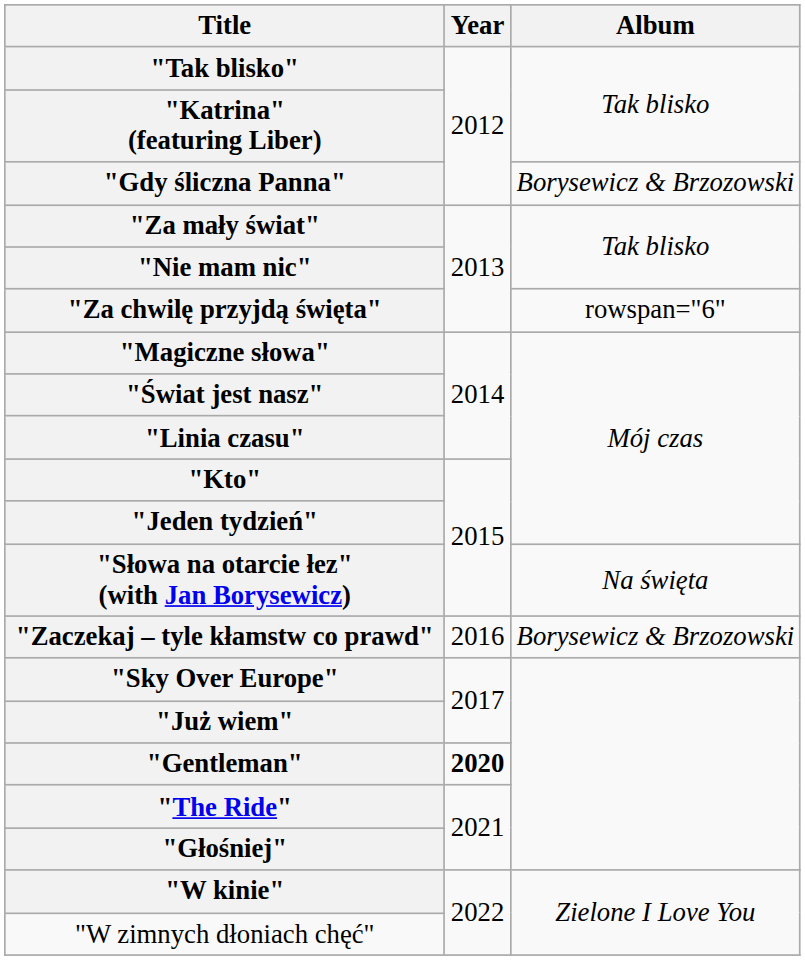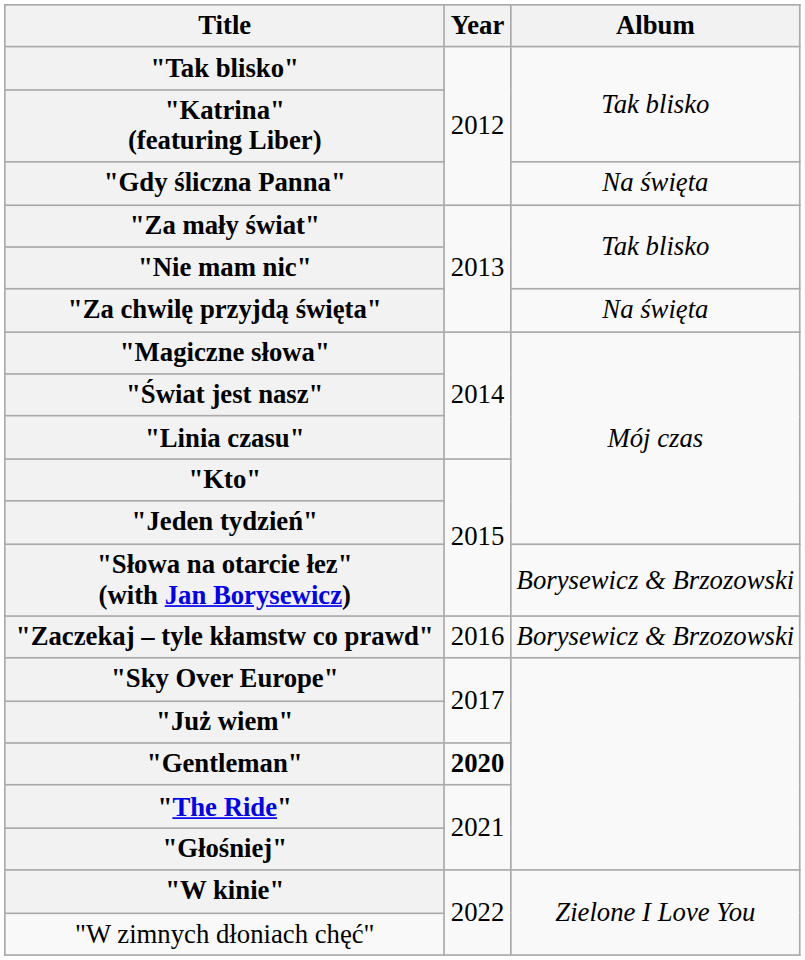(655, 182) Borysewicz & Brzozowski -> (655, 182) Na święta
(655, 310) rowspan="6" -> (655, 310) Na święta
(655, 579) Na święta -> (655, 579) Borysewicz & Brzozowski
